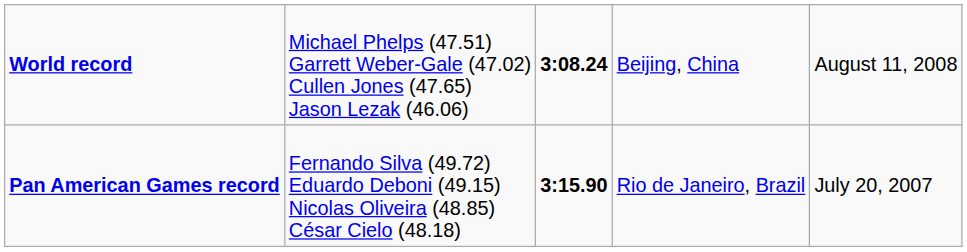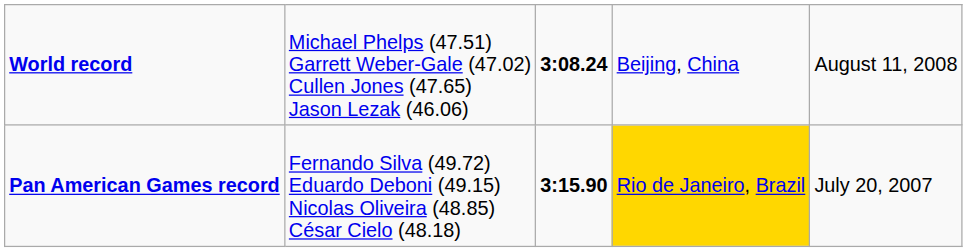(711, 185) no background -> (711, 185) gold background
